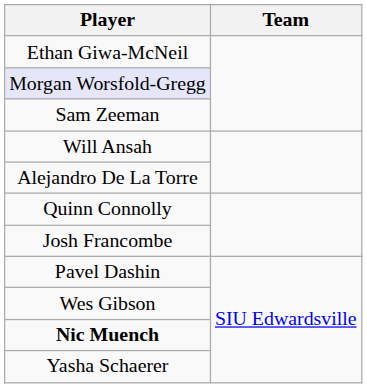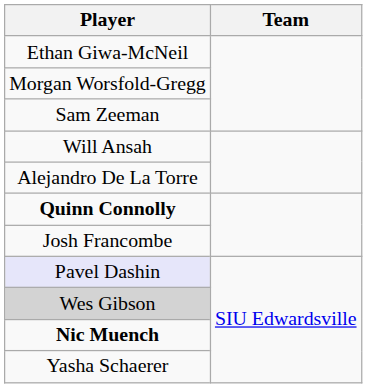(107, 83) lavender background -> (107, 83) no background
(107, 209) normal -> (107, 209) bold
(107, 271) no background -> (107, 271) lavender background
(107, 303) no background -> (107, 303) lightgrey background
